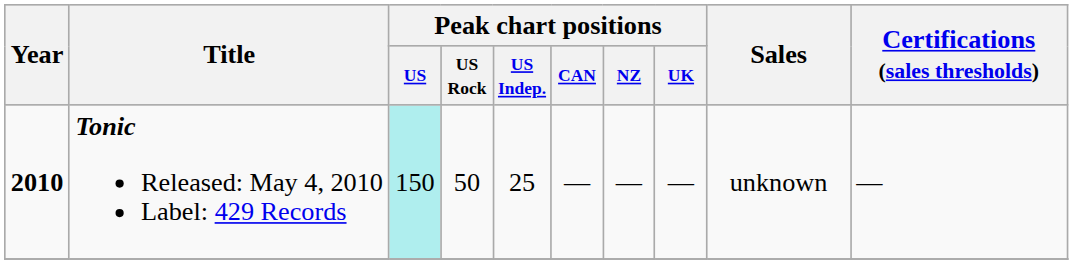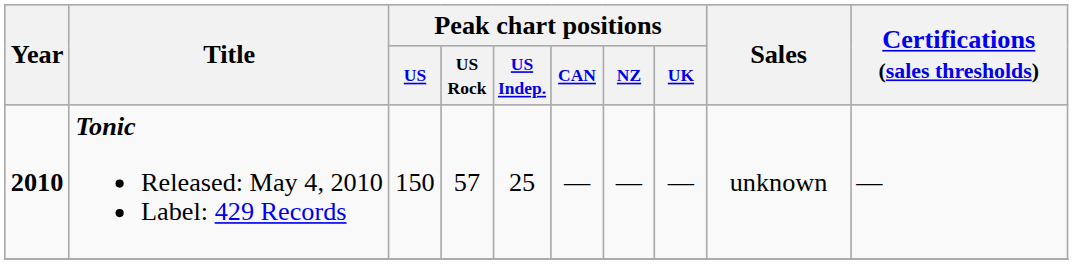(415, 181) paleturquoise background -> (415, 181) no background
(467, 181) 50 -> (467, 181) 57
